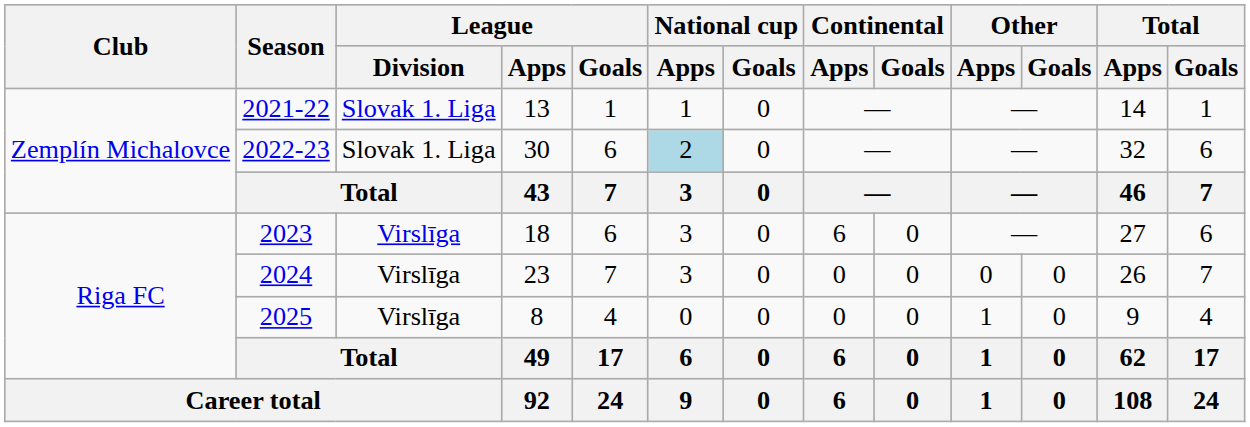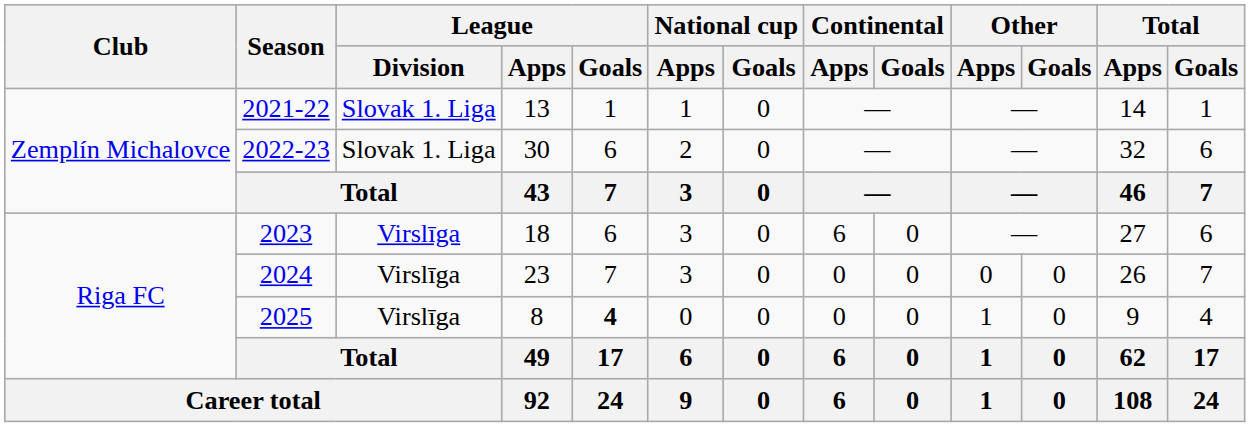(686, 150) lightblue background -> (686, 150) no background
(610, 316) normal -> (610, 316) bold
